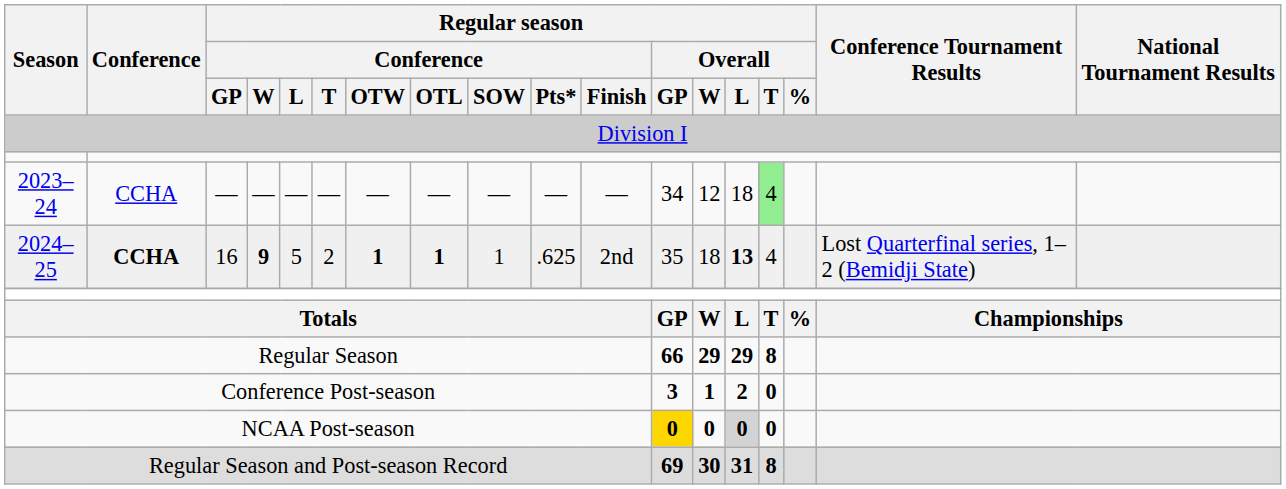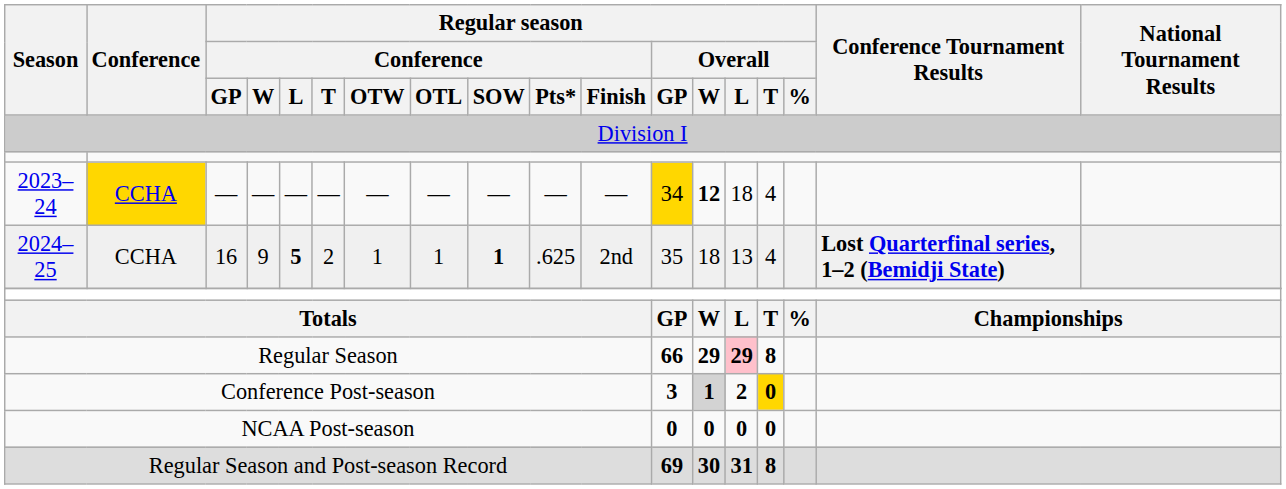(146, 194) no background -> (146, 194) gold background
(672, 194) no background -> (672, 194) gold background
(709, 194) normal -> (709, 194) bold
(771, 194) lightgreen background -> (771, 194) no background
(146, 257) bold -> (146, 257) normal
(264, 257) bold -> (263, 257) normal
(296, 257) normal -> (296, 257) bold
(378, 257) bold -> (377, 257) normal
(439, 257) bold -> (439, 257) normal
(499, 257) normal -> (499, 257) bold
(742, 257) bold -> (742, 257) normal
(944, 257) normal -> (938, 257) bold
(742, 354) no background -> (742, 354) pink background
(709, 391) no background -> (709, 391) lightgrey background
(771, 391) no background -> (771, 391) gold background
(672, 428) gold background -> (672, 428) no background
(742, 428) lightgrey background -> (742, 428) no background
